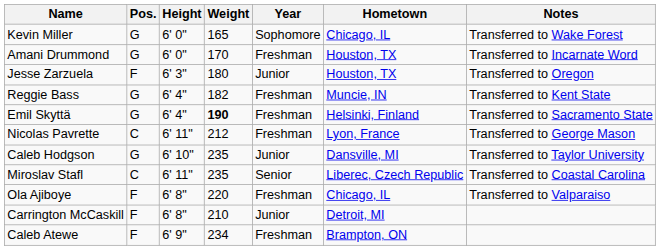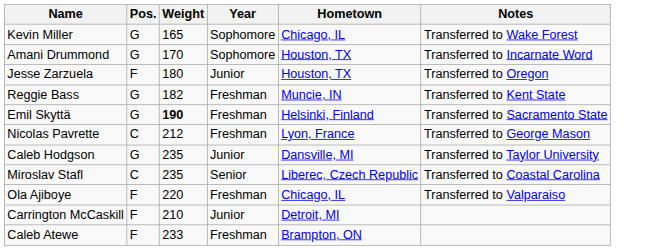- column: (182, 14)
(284, 54) Freshman -> (243, 54) Sophomore
(218, 235) 234 -> (173, 235) 233
